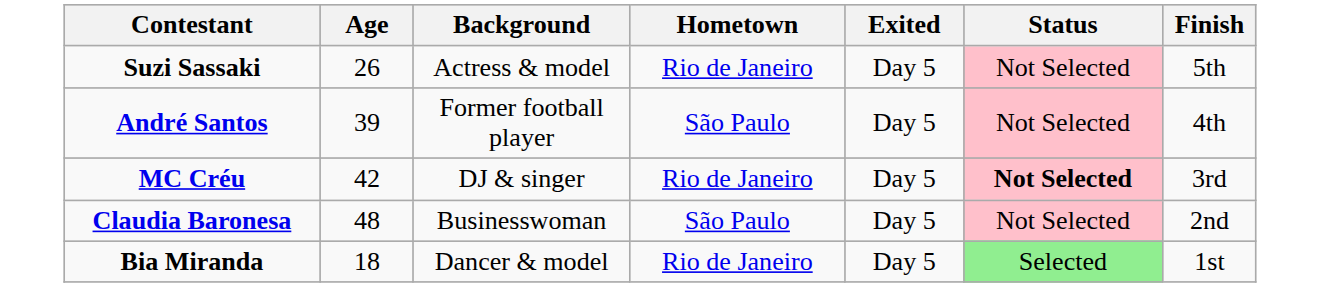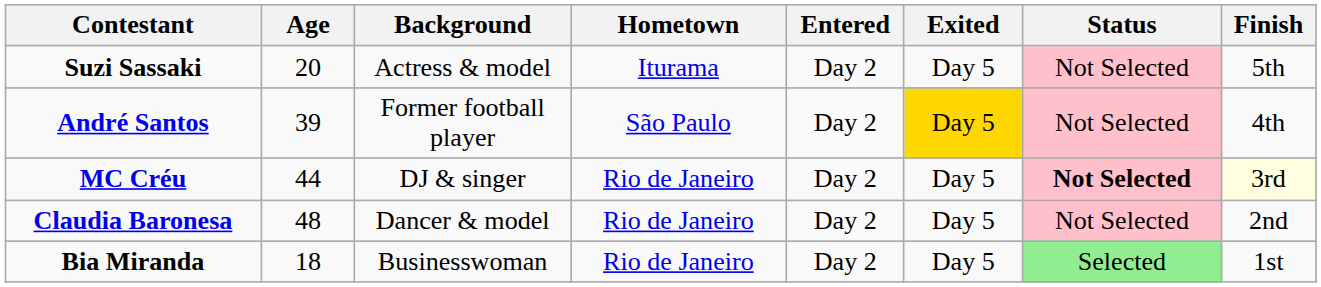+ column: (845, 25)
(367, 66) 26 -> (308, 66) 20
(737, 66) Rio de Janeiro -> (678, 66) Iturama
(904, 122) no background -> (963, 122) gold background
(367, 178) 42 -> (308, 178) 44
(1209, 178) no background -> (1268, 178) lightyellow background
(522, 219) Businesswoman -> (463, 219) Dancer & model
(737, 219) São Paulo -> (678, 219) Rio de Janeiro
(522, 261) Dancer & model -> (463, 261) Businesswoman
